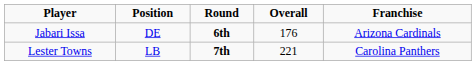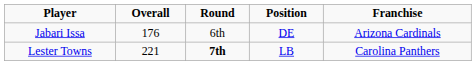columns swapped: (153, 13) <-> (289, 13)
(222, 32) bold -> (217, 32) normal
